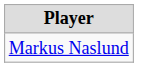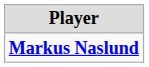(69, 47) normal -> (74, 47) bold
